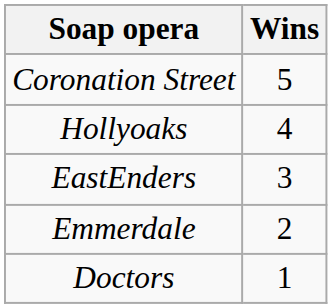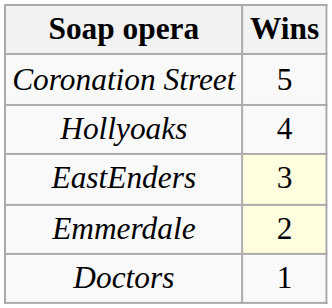(285, 178) no background -> (285, 178) lightyellow background
(285, 228) no background -> (285, 228) lightyellow background
